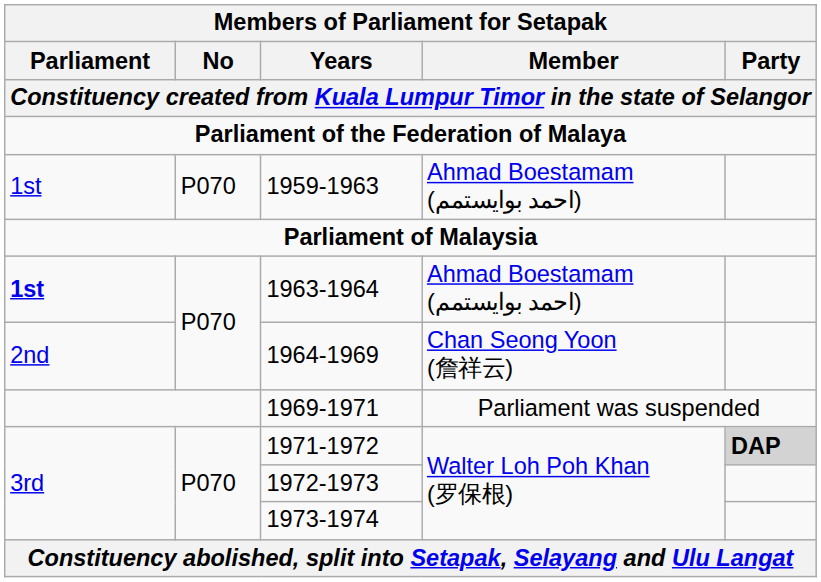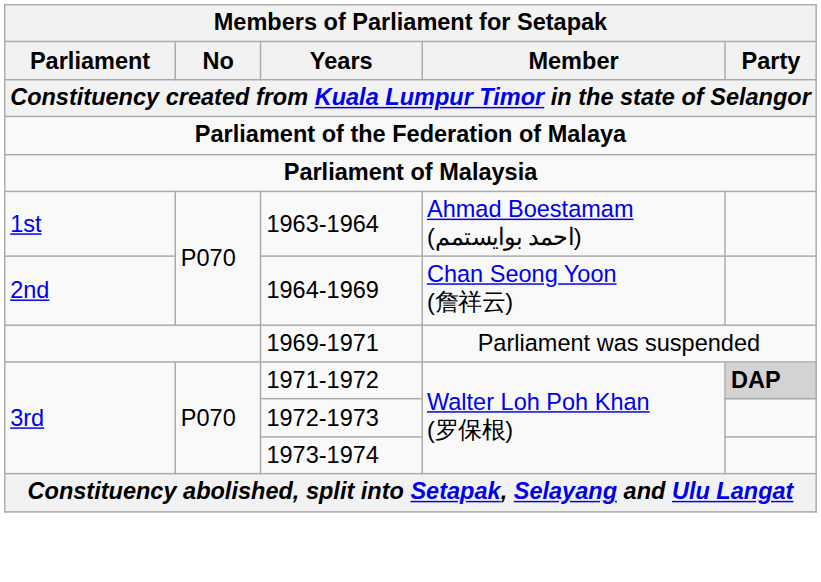- row: (323, 186)
(27, 288) bold -> (26, 223) normal
